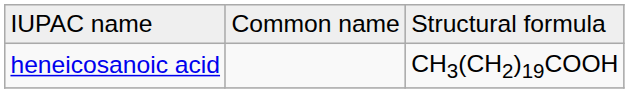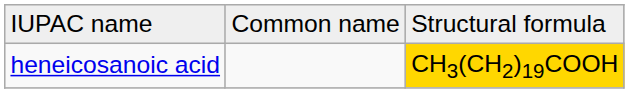(515, 66) no background -> (515, 66) gold background
